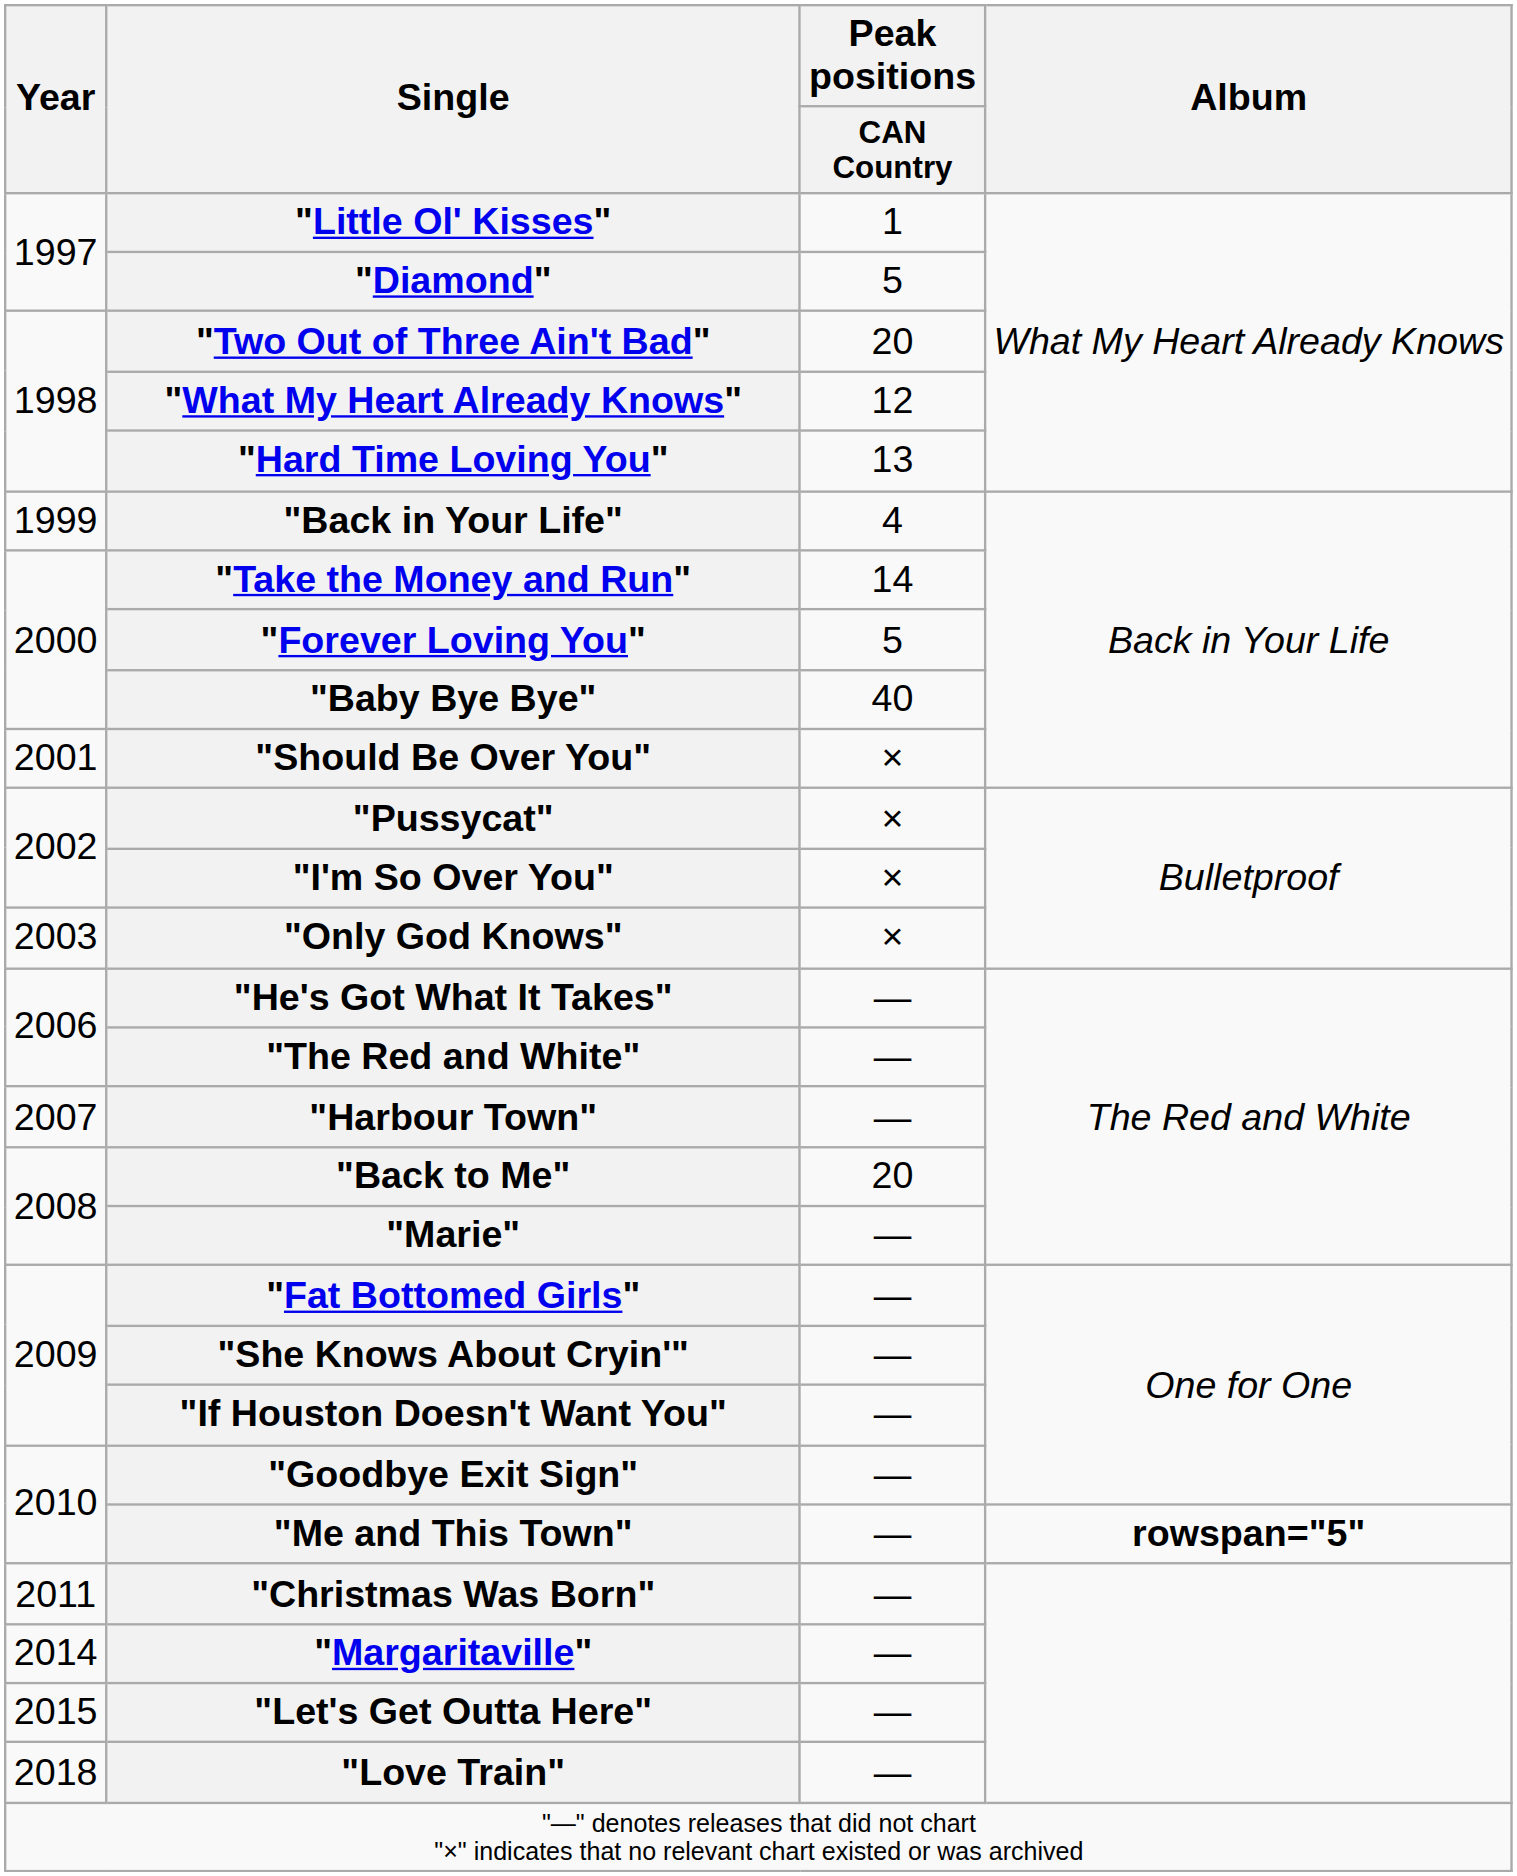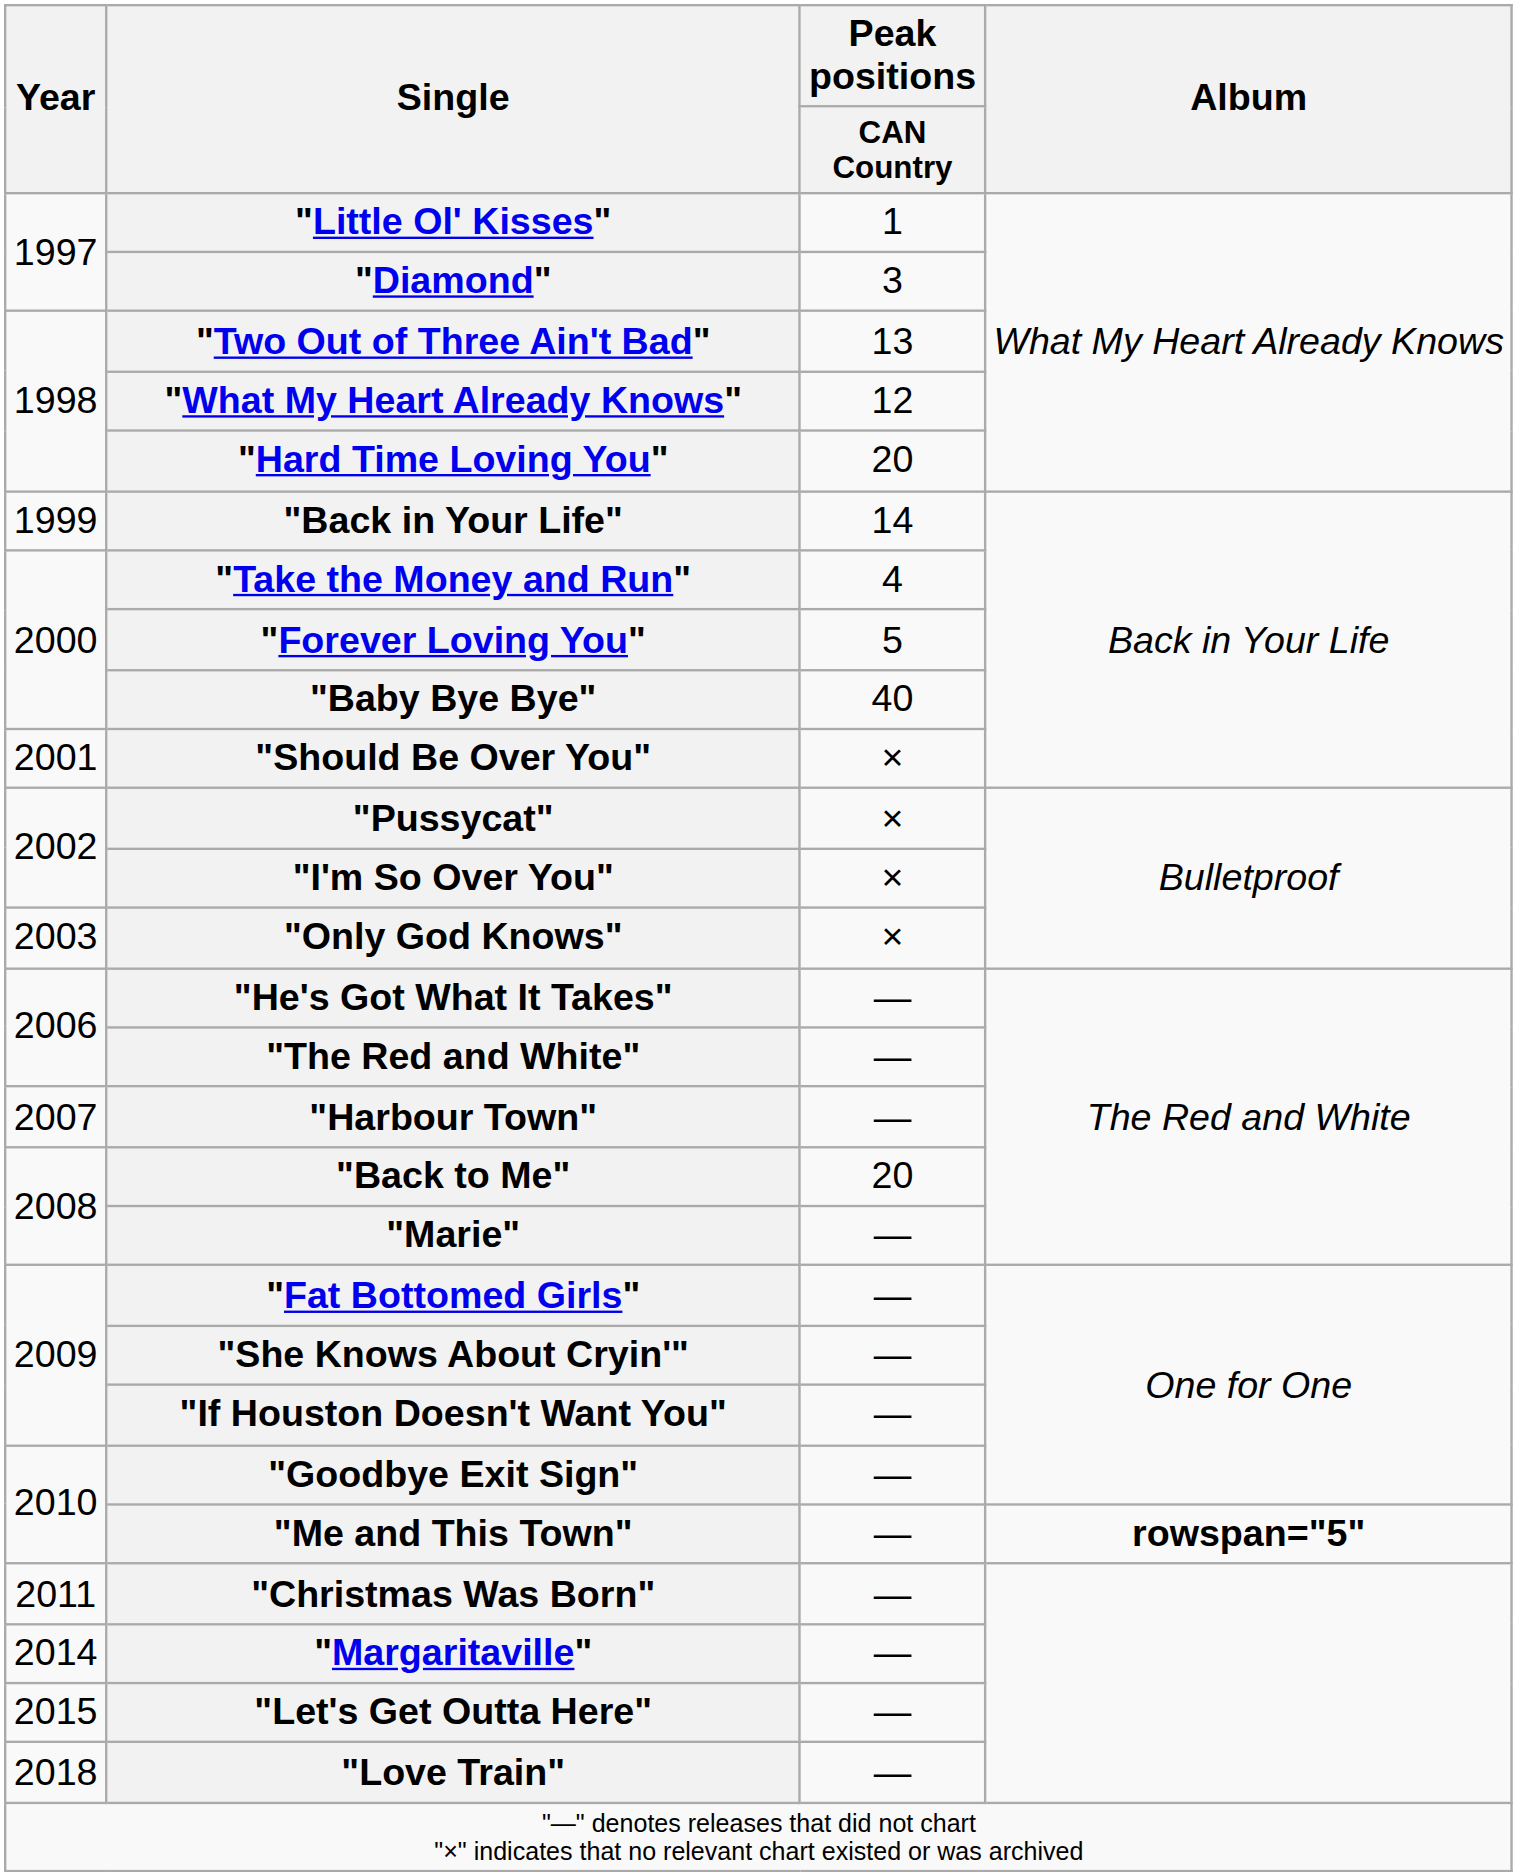(892, 281) 5 -> (892, 281) 3
(893, 340) 20 -> (893, 340) 13
(893, 460) 13 -> (893, 460) 20
(892, 519) 4 -> (893, 519) 14
(893, 579) 14 -> (892, 579) 4
